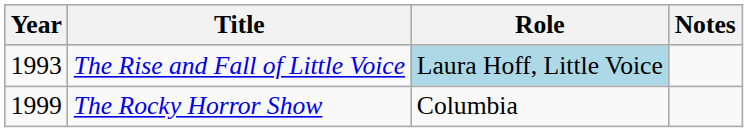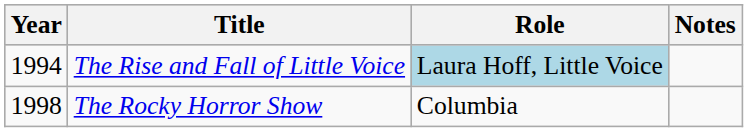(36, 65) 1993 -> (36, 65) 1994
(36, 106) 1999 -> (36, 106) 1998
